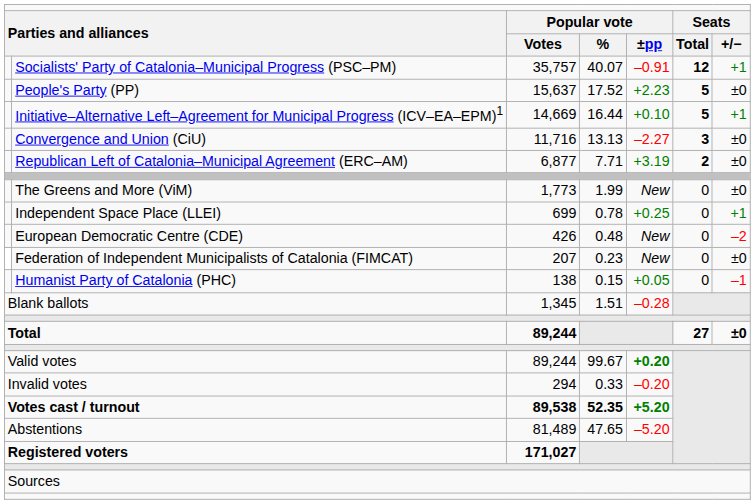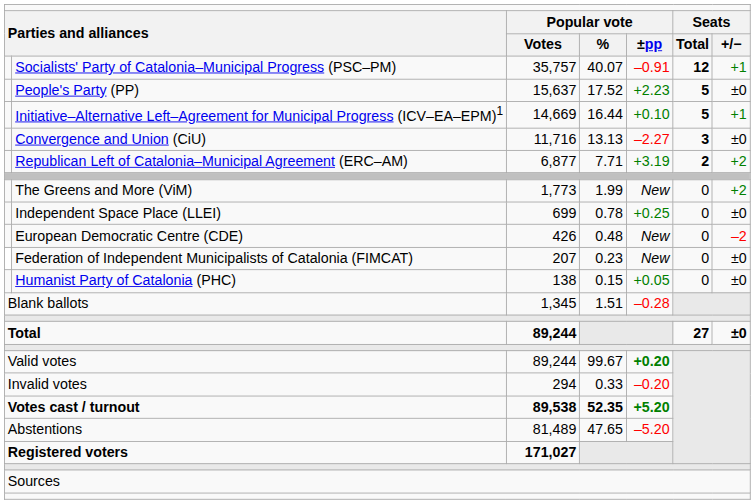(739, 161) ±0 -> (739, 161) +2
(739, 190) ±0 -> (739, 190) +2
(739, 213) +1 -> (739, 213) ±0
(739, 281) –1 -> (739, 281) ±0
